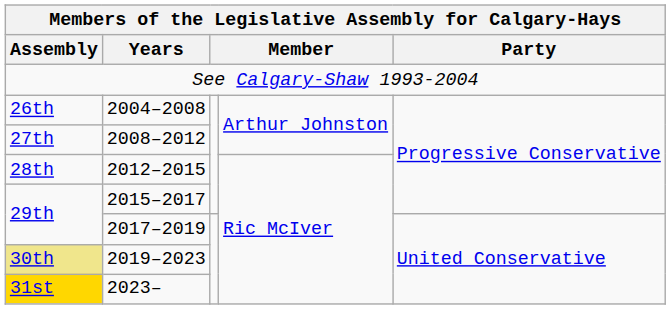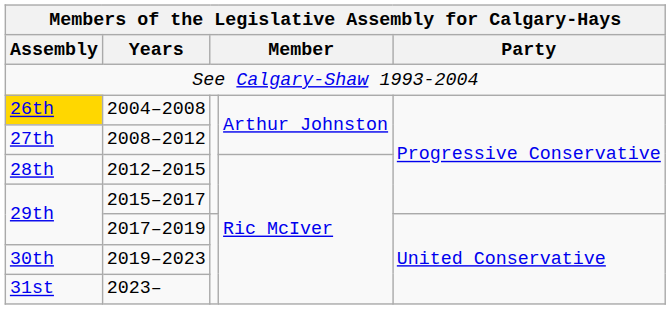(32, 110) no background -> (32, 110) gold background
(32, 259) khaki background -> (32, 259) no background
(32, 289) gold background -> (32, 289) no background
